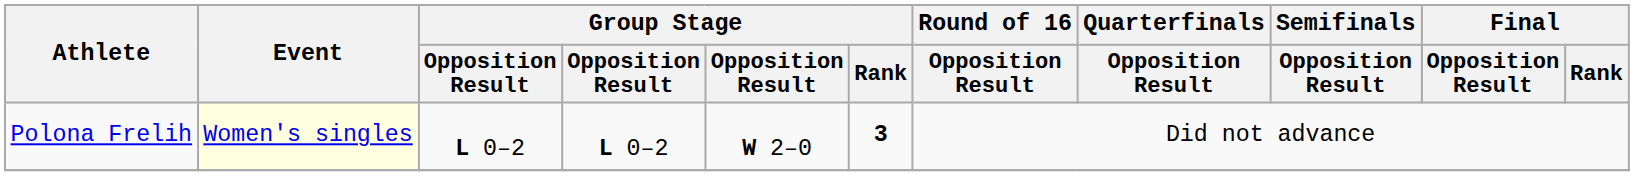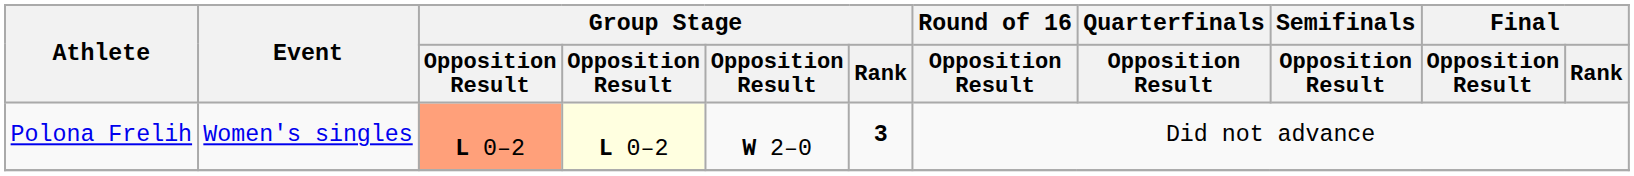(308, 136) lightyellow background -> (308, 136) no background
(490, 150) no background -> (490, 150) lightsalmon background
(634, 150) no background -> (634, 150) lightyellow background
